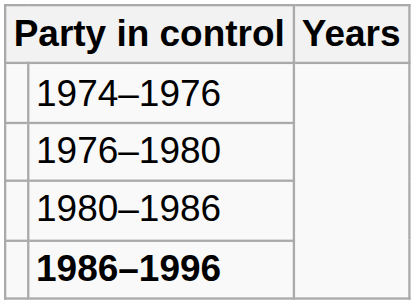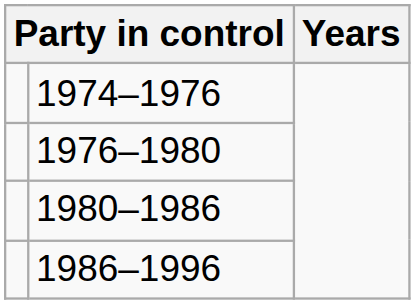(129, 268) bold -> (129, 268) normal
